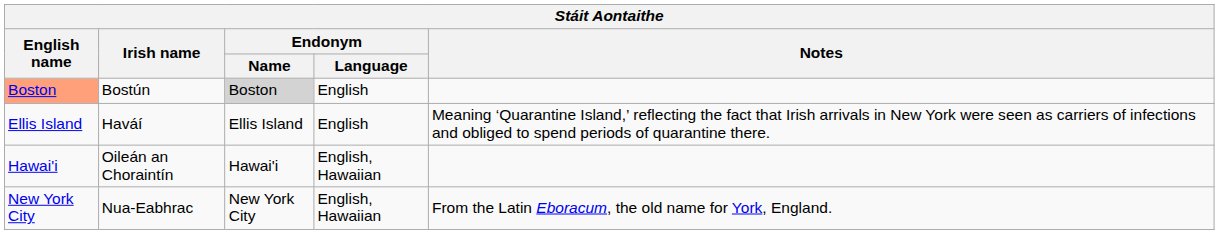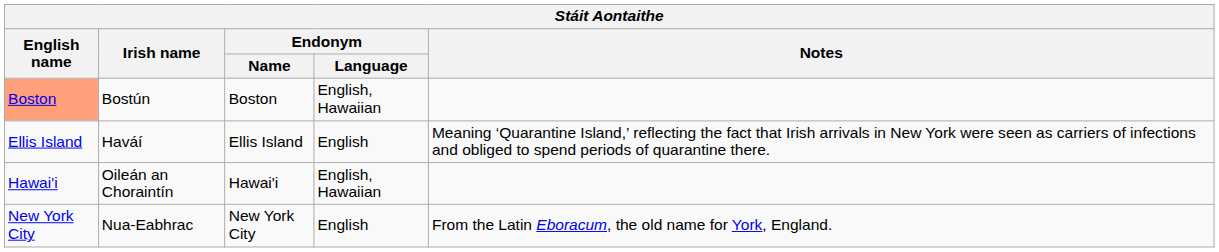(253, 90) lightgrey background -> (253, 99) no background
(343, 90) English -> (349, 99) English, Hawaiian
(349, 208) English, Hawaiian -> (343, 225) English
